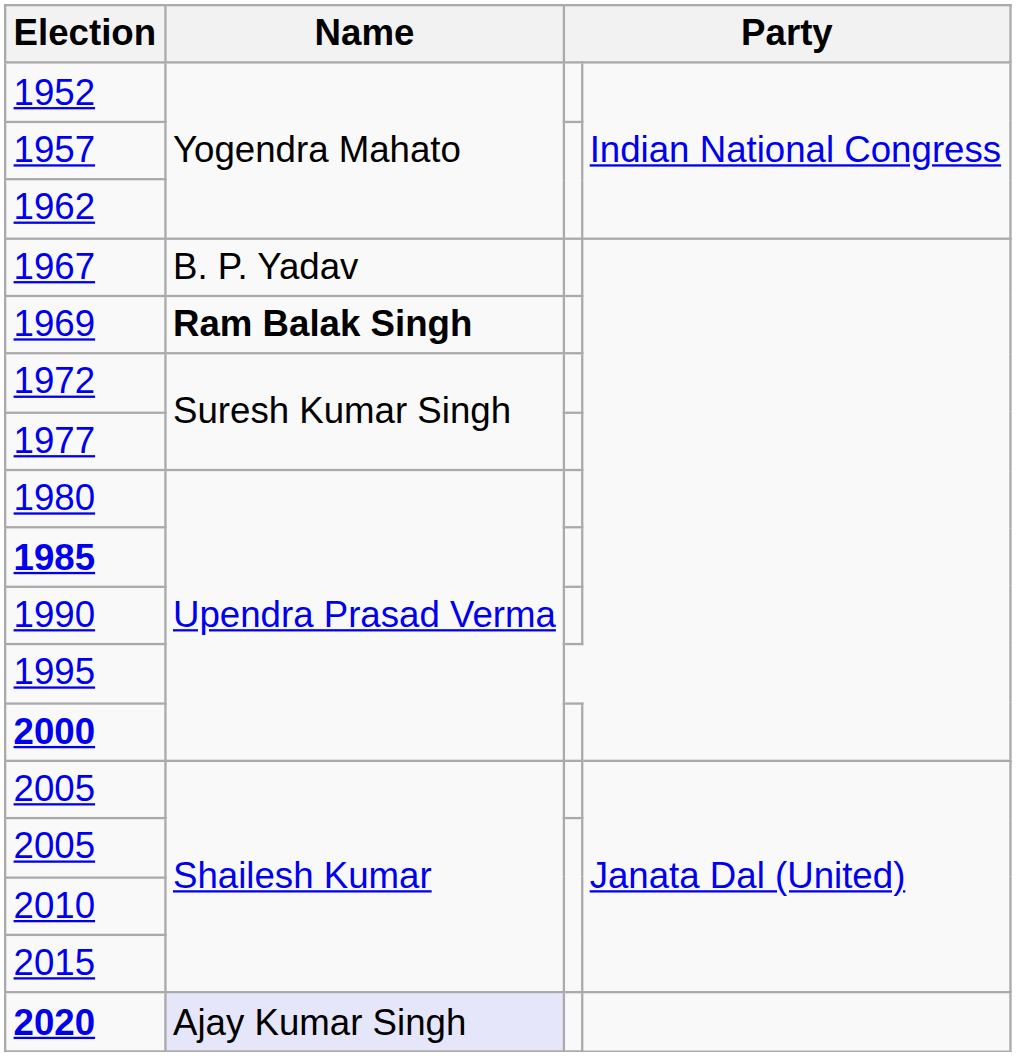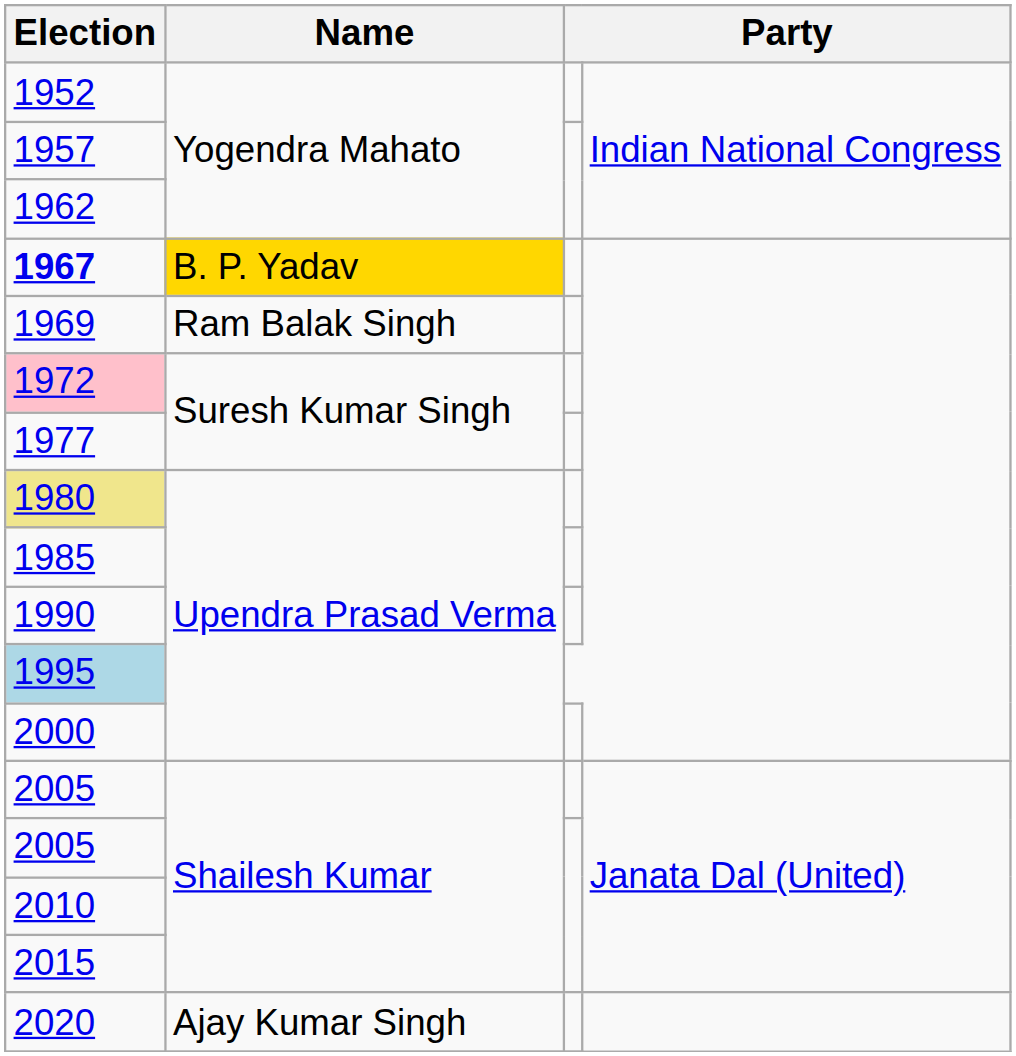(54, 265) normal -> (54, 265) bold
(266, 265) no background -> (266, 265) gold background
(323, 324) bold -> (315, 324) normal
(54, 382) no background -> (54, 382) pink background
(54, 498) no background -> (54, 498) khaki background
(54, 556) bold -> (54, 556) normal
(54, 672) no background -> (54, 672) lightblue background
(54, 730) bold -> (54, 730) normal
(54, 1021) bold -> (54, 1021) normal
(320, 1021) lavender background -> (320, 1021) no background
